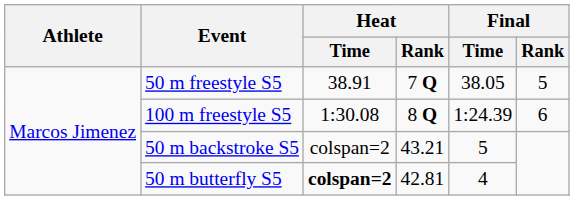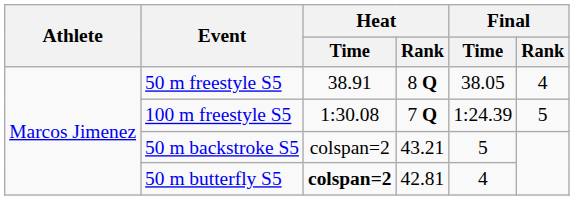(422, 83) 7 Q -> (422, 83) 8 Q
(543, 83) 5 -> (543, 83) 4
(422, 115) 8 Q -> (422, 115) 7 Q
(543, 115) 6 -> (543, 115) 5
